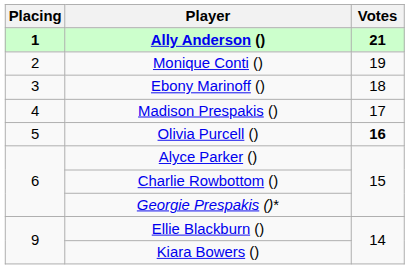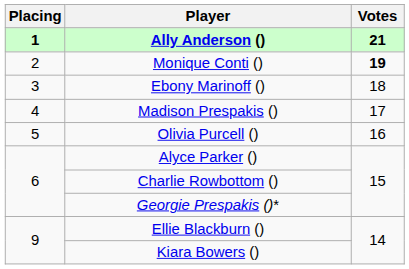(378, 63) normal -> (378, 63) bold
(378, 134) bold -> (378, 134) normal
